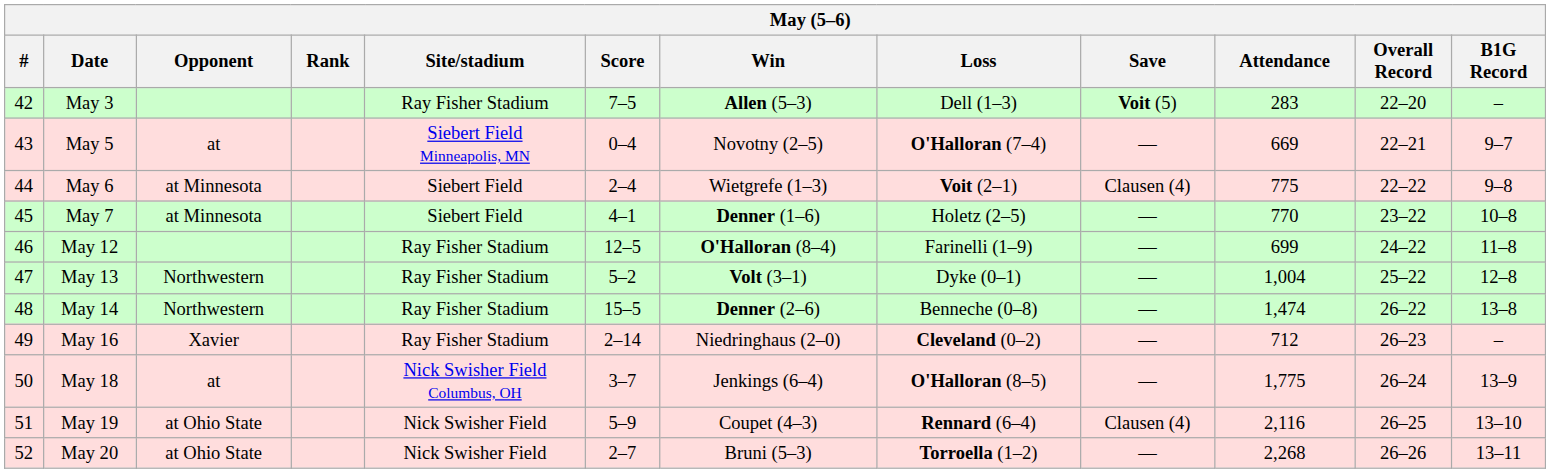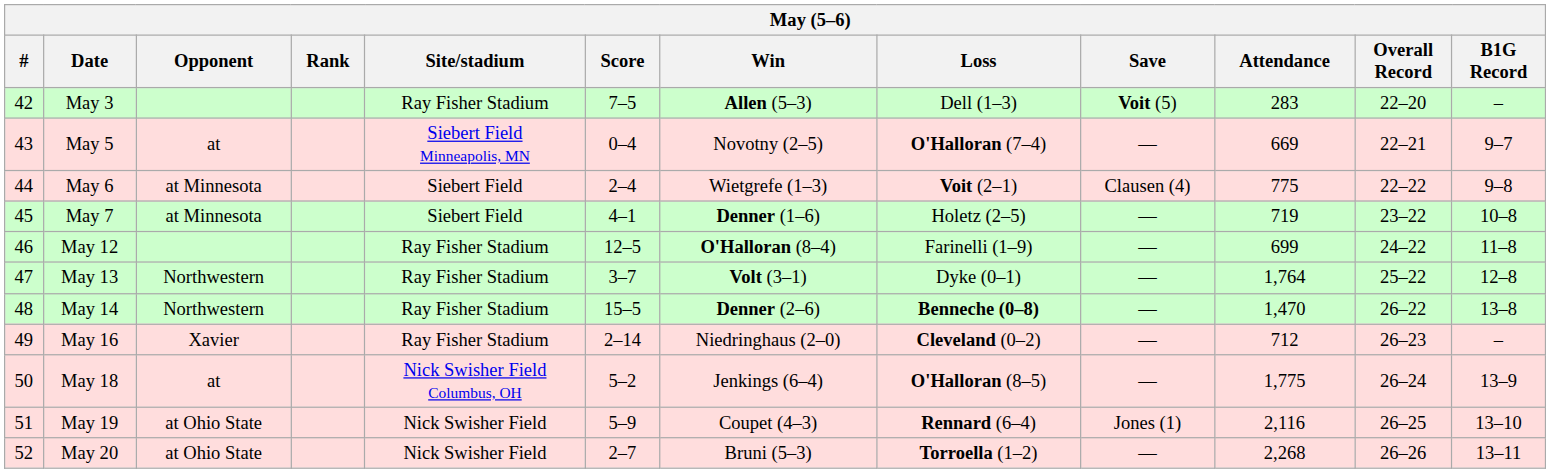(1285, 216) 770 -> (1285, 216) 719
(622, 277) 5–2 -> (622, 277) 3–7
(1285, 277) 1,004 -> (1285, 277) 1,764
(979, 308) normal -> (979, 308) bold
(1285, 308) 1,474 -> (1285, 308) 1,470
(622, 380) 3–7 -> (622, 380) 5–2
(1147, 422) Clausen (4) -> (1147, 422) Jones (1)
